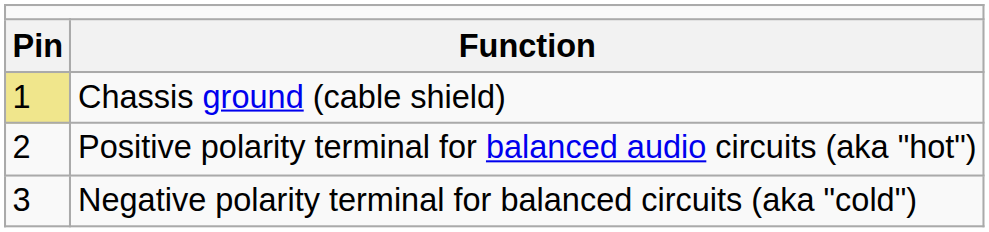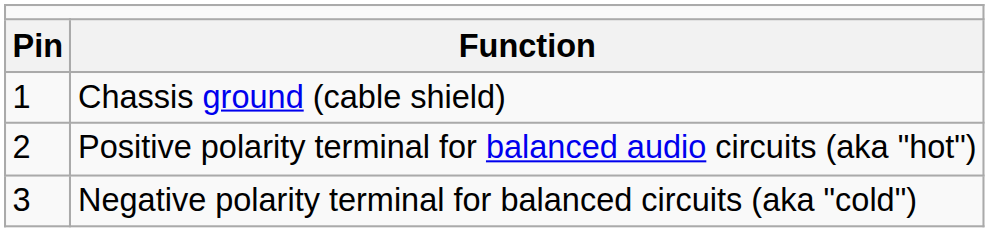(22, 96) khaki background -> (22, 96) no background
